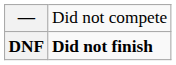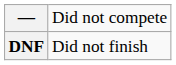(102, 45) bold -> (100, 45) normal
